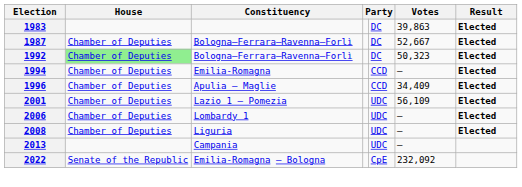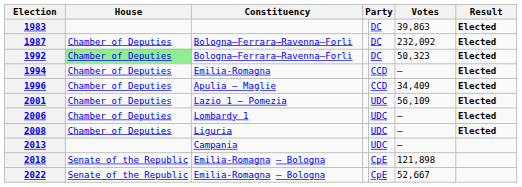(413, 41) 52,667 -> (416, 41) 232,092
+ row: (35, 160)
(416, 160) 232,092 -> (413, 175) 52,667
